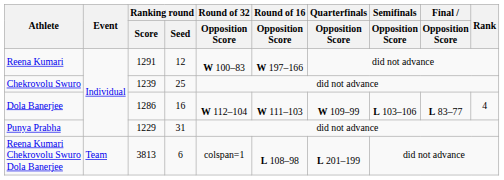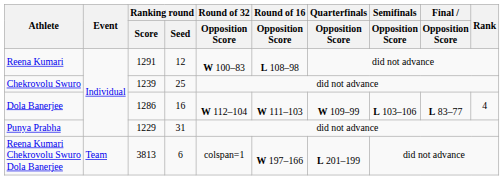(280, 68) W 197–166 -> (280, 68) L 108–98
(280, 161) L 108–98 -> (280, 161) W 197–166
